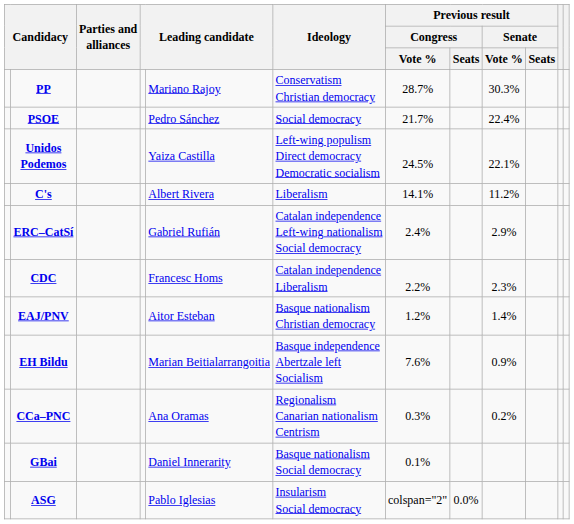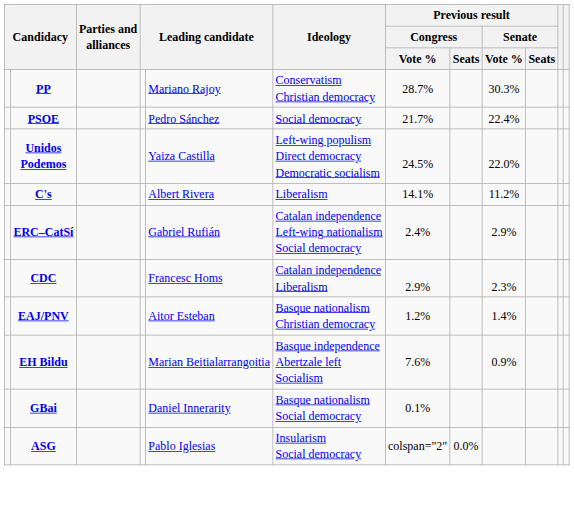(504, 164) 22.1% -> (504, 164) 22.0%
(418, 286) 2.2% -> (418, 286) 2.9%
- row: (43, 416)
